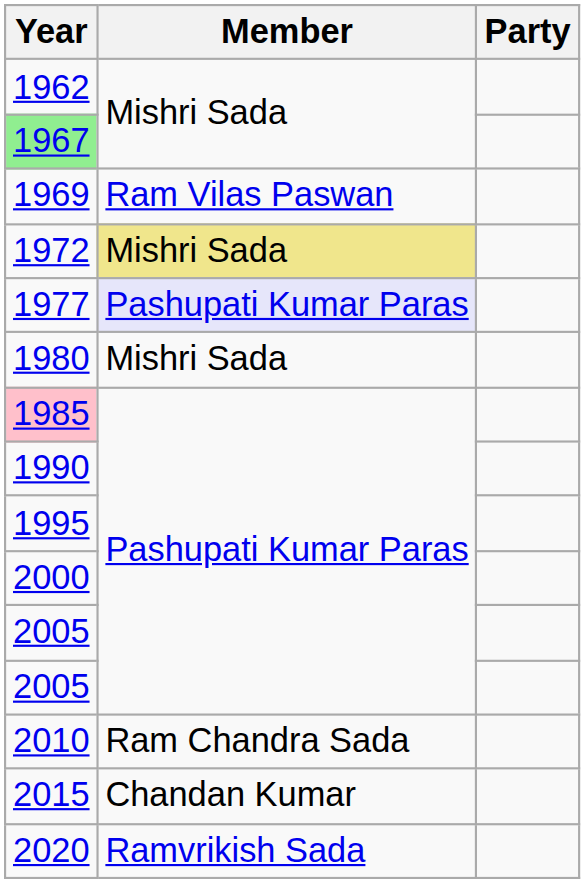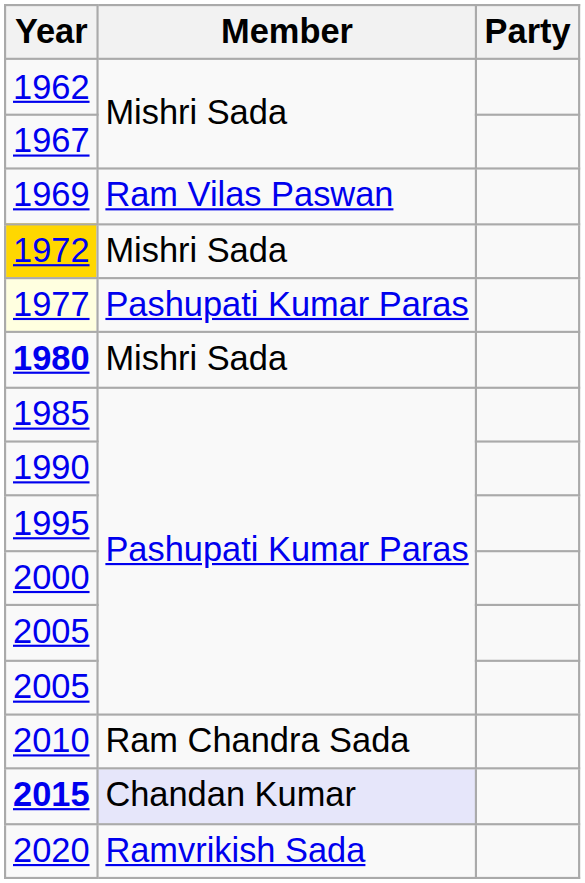(51, 140) lightgreen background -> (51, 140) no background
(51, 250) no background -> (51, 250) gold background
(196, 250) khaki background -> (196, 250) no background
(51, 304) no background -> (51, 304) lightyellow background
(287, 304) lavender background -> (287, 304) no background
(51, 359) normal -> (51, 359) bold
(51, 413) pink background -> (51, 413) no background
(51, 795) normal -> (51, 795) bold
(231, 795) no background -> (231, 795) lavender background
